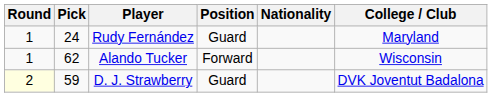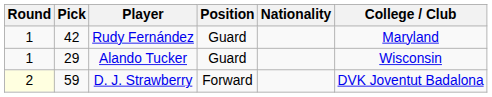(72, 37) 24 -> (72, 37) 42
(72, 59) 62 -> (72, 59) 29
(227, 59) Forward -> (227, 59) Guard
(227, 80) Guard -> (227, 80) Forward
